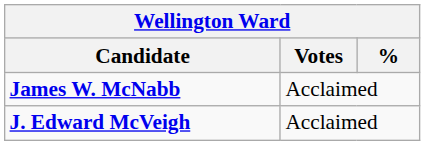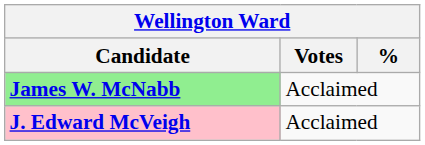(95, 88) no background -> (95, 88) lightgreen background
(100, 122) no background -> (100, 122) pink background
